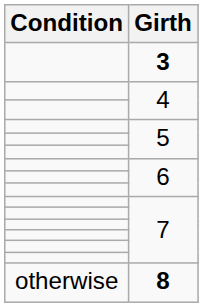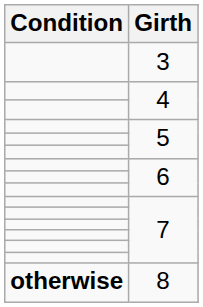(163, 61) bold -> (163, 61) normal
(67, 282) normal -> (67, 282) bold
(163, 282) bold -> (163, 282) normal
